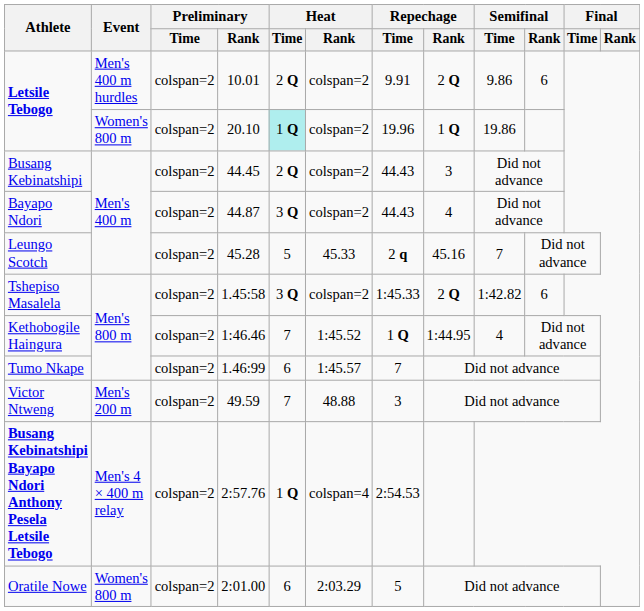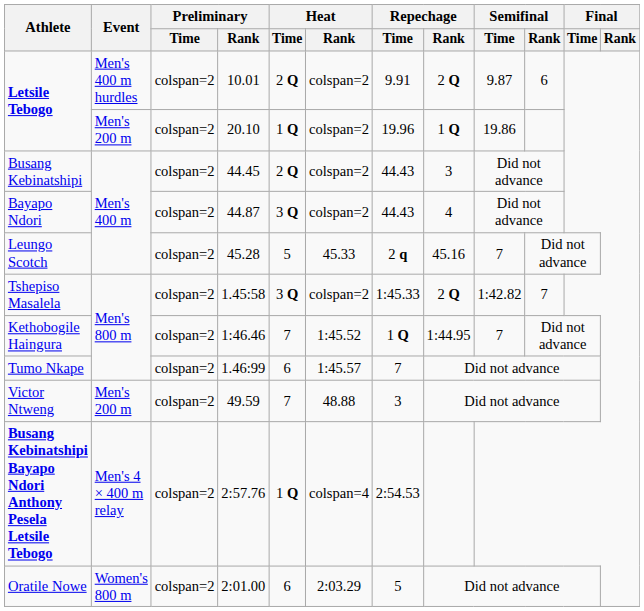(499, 80) 9.86 -> (499, 80) 9.87
(121, 130) Women's 800 m -> (113, 130) Men's 200 m
(287, 130) paleturquoise background -> (287, 130) no background
(544, 295) 6 -> (544, 295) 7
(499, 336) 4 -> (499, 336) 7
